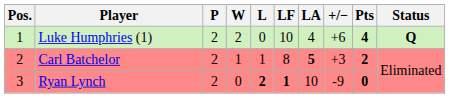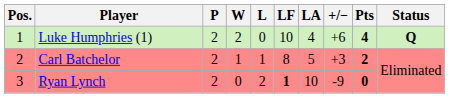(311, 59) bold -> (311, 59) normal
(262, 81) bold -> (262, 81) normal
